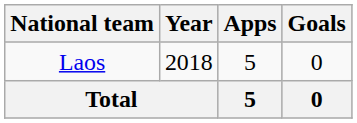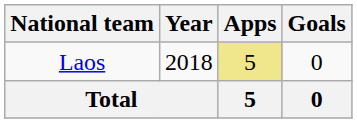(250, 61) no background -> (250, 61) khaki background
